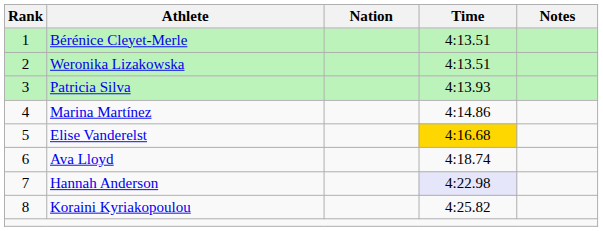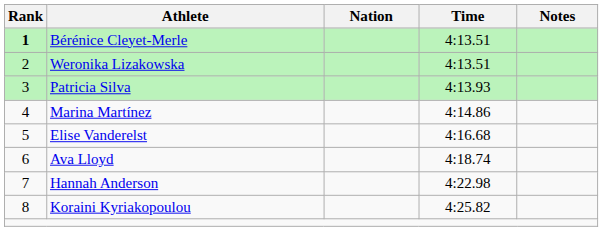(25, 40) normal -> (25, 40) bold
(468, 135) gold background -> (468, 135) no background
(468, 183) lavender background -> (468, 183) no background
